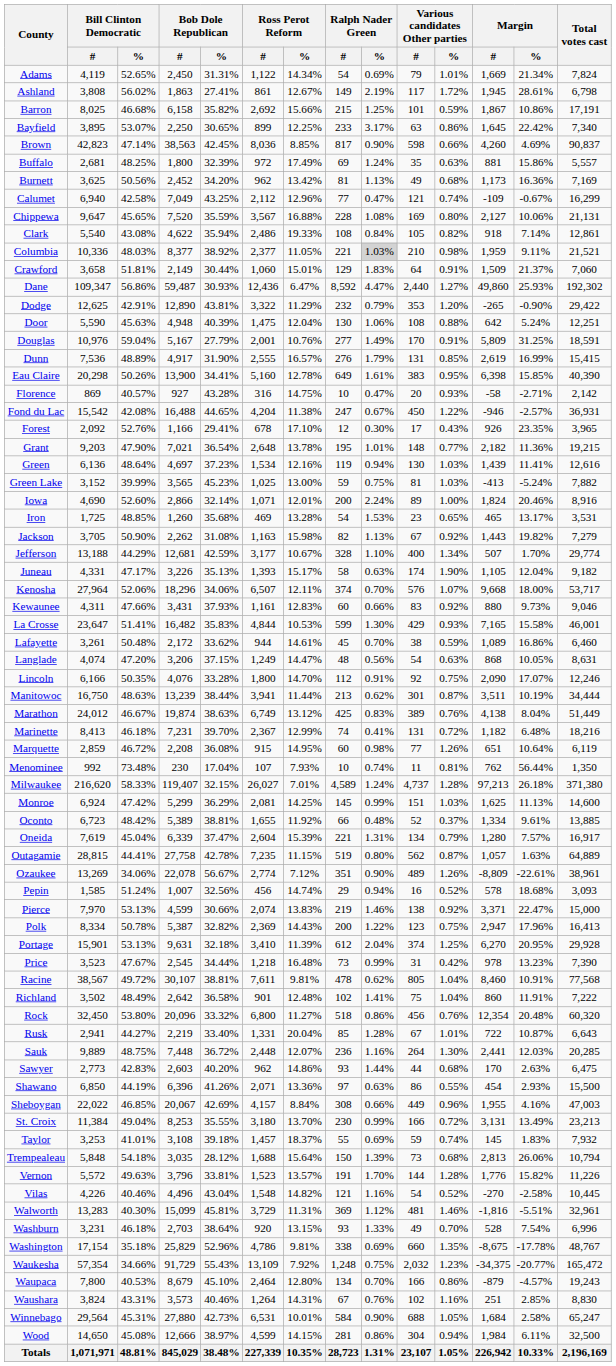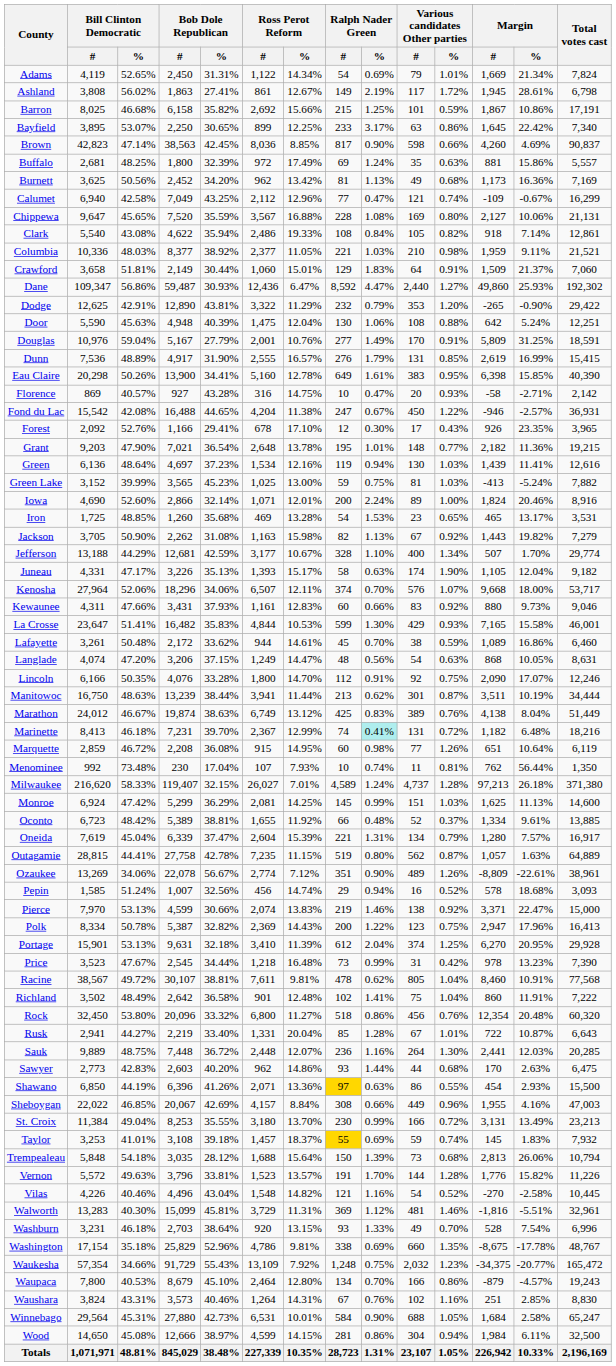(379, 251) lightgrey background -> (379, 251) no background
(379, 731) no background -> (379, 731) paleturquoise background
(343, 1086) no background -> (343, 1086) gold background
(343, 1139) no background -> (343, 1139) gold background
